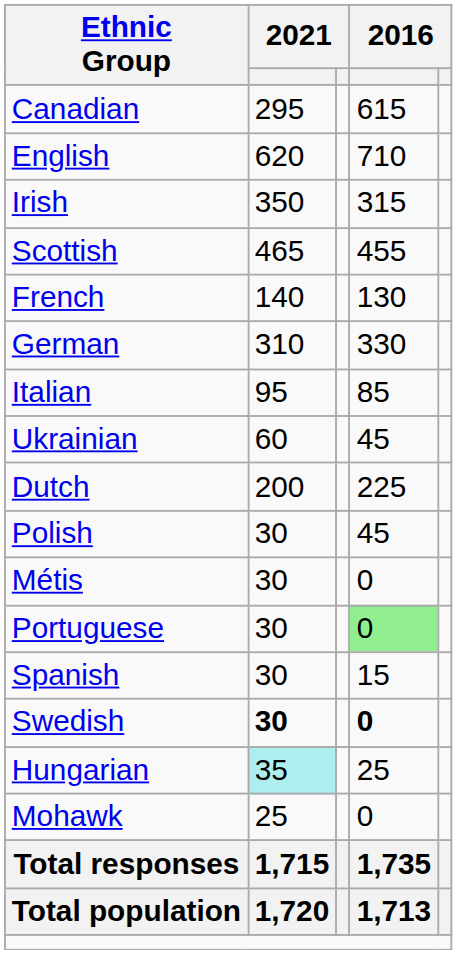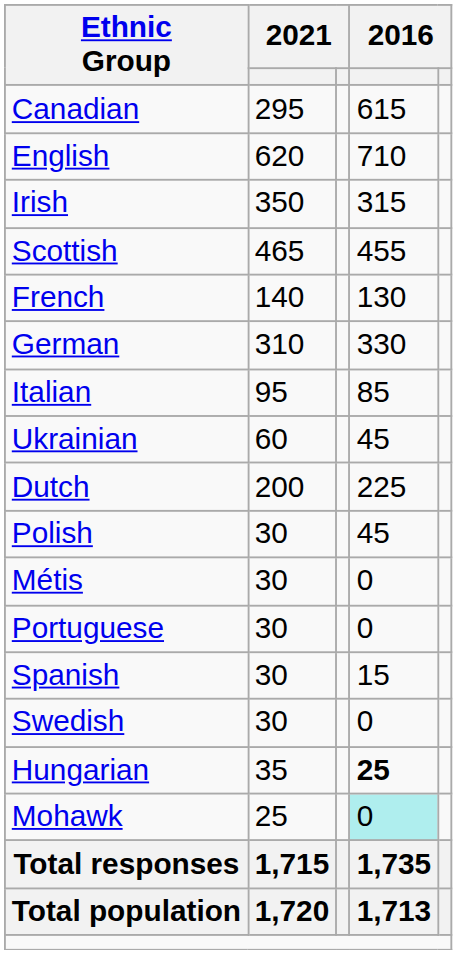(365, 627) lightgreen background -> (365, 627) no background
(271, 722) bold -> (271, 722) normal
(365, 722) bold -> (365, 722) normal
(271, 769) paleturquoise background -> (271, 769) no background
(373, 769) normal -> (373, 769) bold
(365, 816) no background -> (365, 816) paleturquoise background
